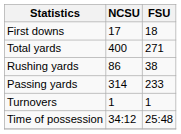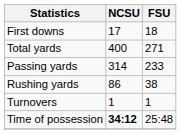rows swapped: (43, 66) <-> (42, 84)
(122, 119) normal -> (122, 119) bold
